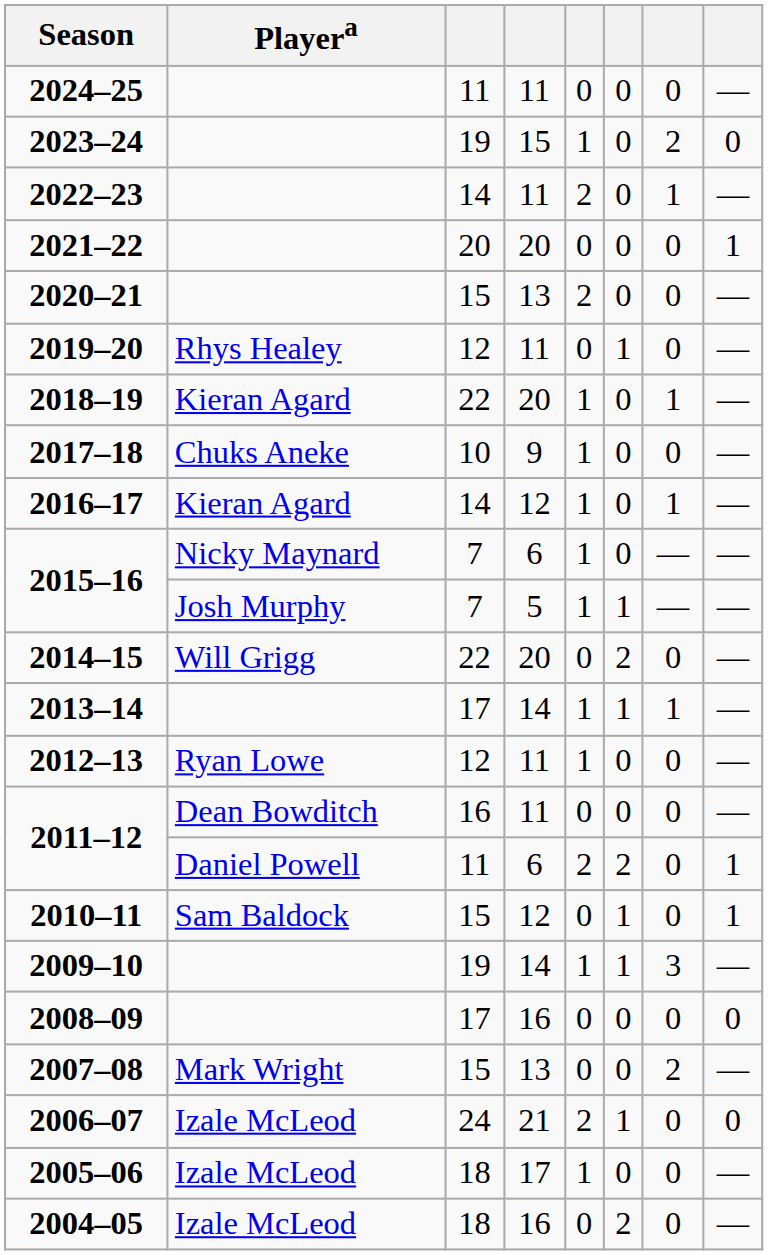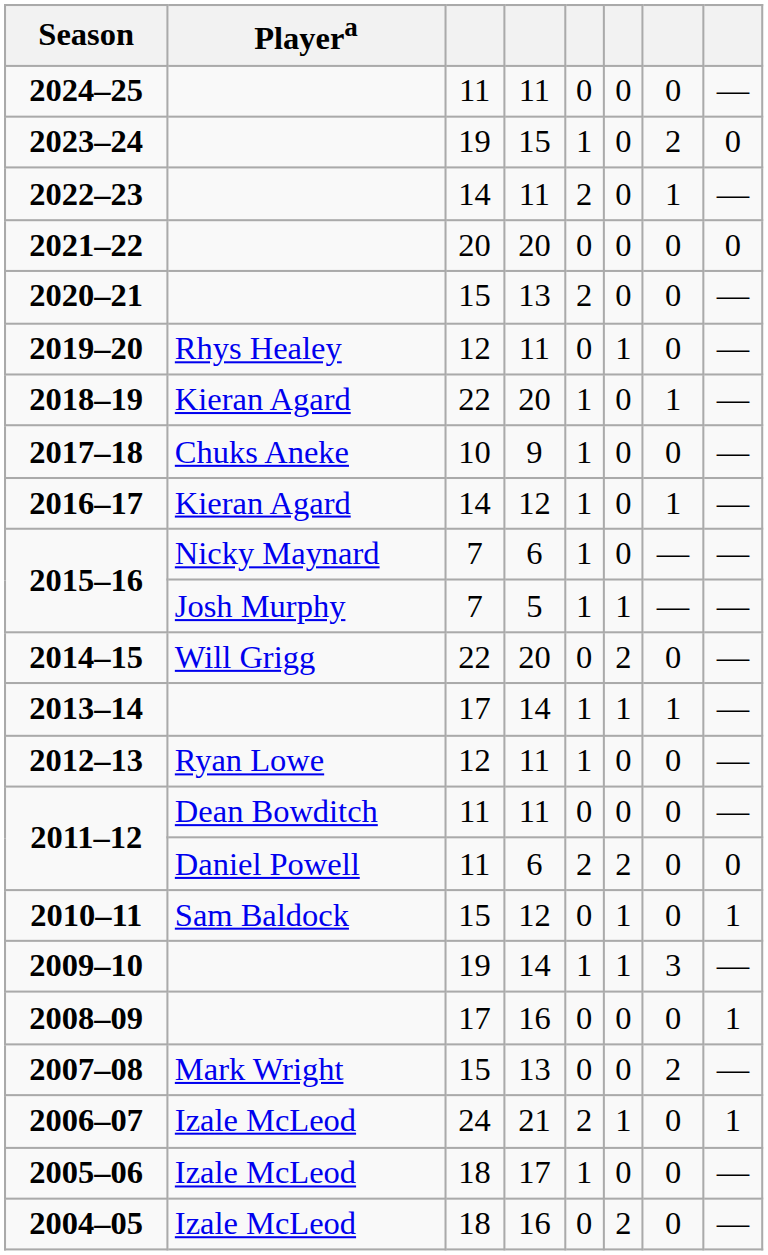(733, 245) 1 -> (733, 245) 0
(475, 811) 16 -> (475, 811) 11
(733, 863) 1 -> (733, 863) 0
(733, 1017) 0 -> (733, 1017) 1
(733, 1120) 0 -> (733, 1120) 1
